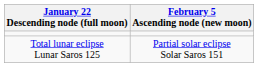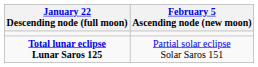(67, 49) normal -> (67, 49) bold
